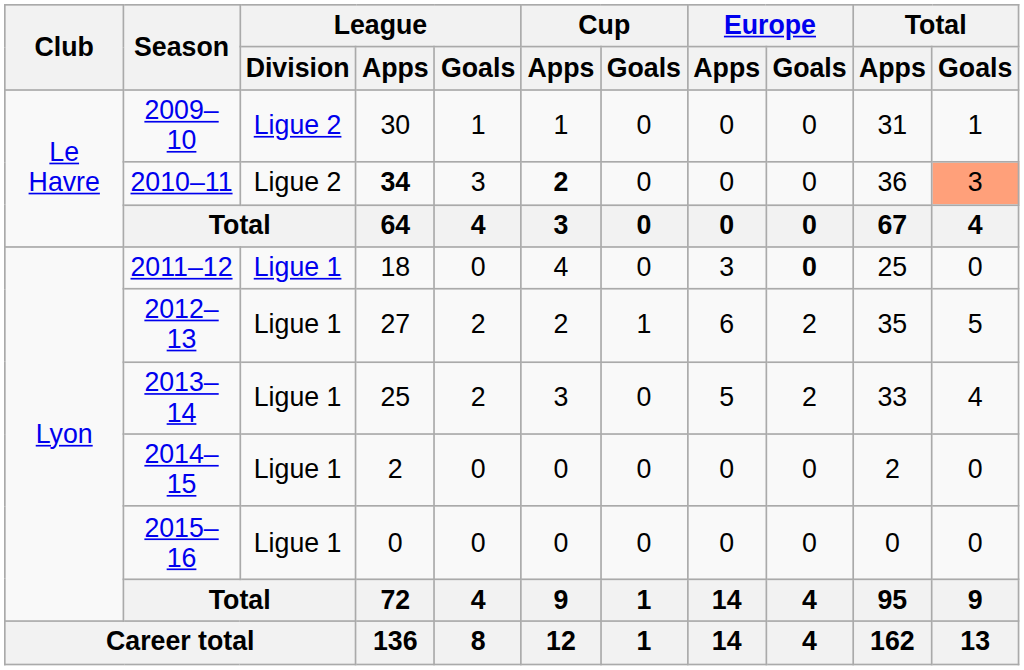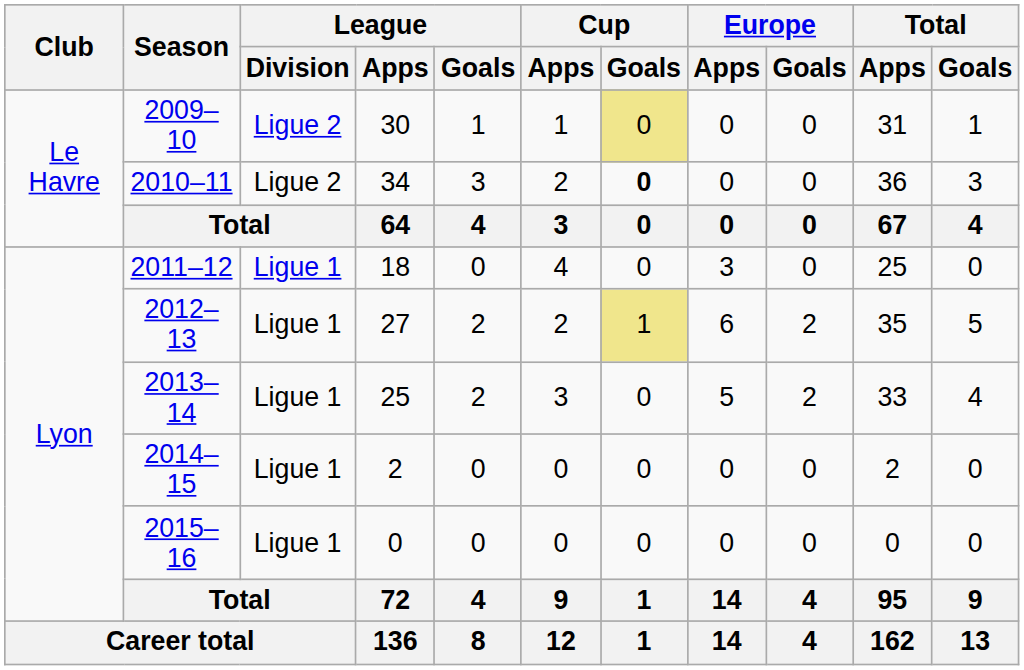(644, 125) no background -> (644, 125) khaki background
(395, 182) bold -> (395, 182) normal
(561, 182) bold -> (561, 182) normal
(644, 182) normal -> (644, 182) bold
(975, 182) lightsalmon background -> (975, 182) no background
(810, 267) bold -> (810, 267) normal
(644, 325) no background -> (644, 325) khaki background
